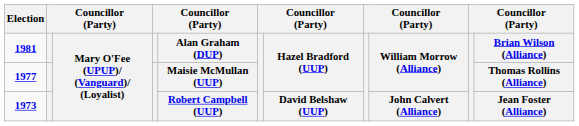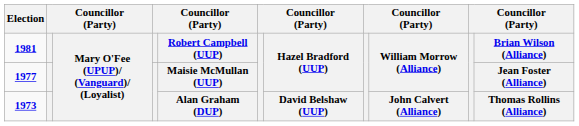(208, 48) Alan Graham (DUP) -> (208, 48) Robert Campbell (UUP)
(524, 77) Thomas Rollins (Alliance) -> (524, 77) Jean Foster (Alliance)
(208, 106) Robert Campbell (UUP) -> (208, 106) Alan Graham (DUP)
(524, 106) Jean Foster (Alliance) -> (524, 106) Thomas Rollins (Alliance)
